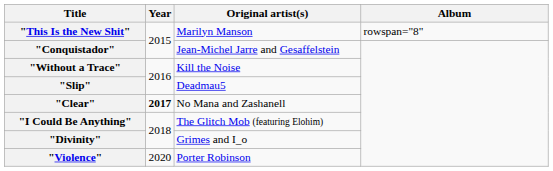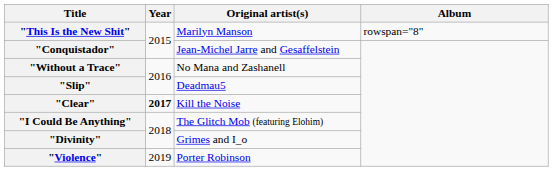(208, 67) Kill the Noise -> (231, 67) No Mana and Zashanell
(231, 103) No Mana and Zashanell -> (208, 103) Kill the Noise
(160, 157) 2020 -> (160, 157) 2019
